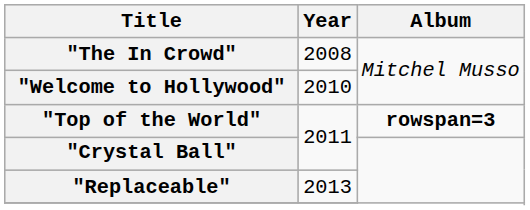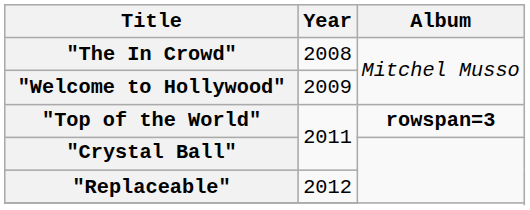(328, 87) 2010 -> (328, 87) 2009
(328, 187) 2013 -> (328, 187) 2012
